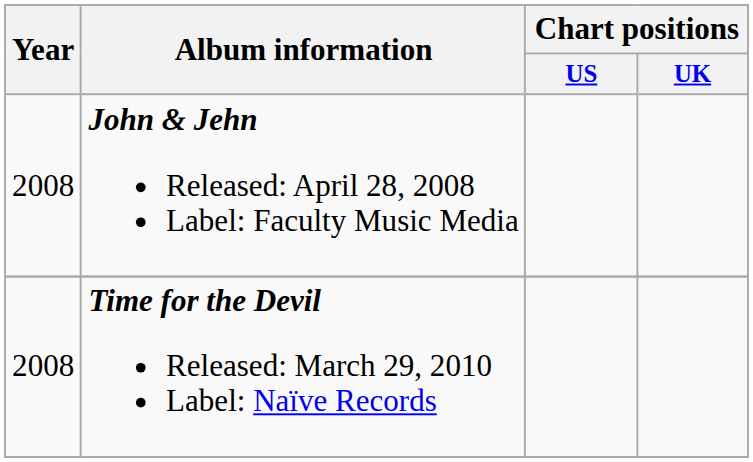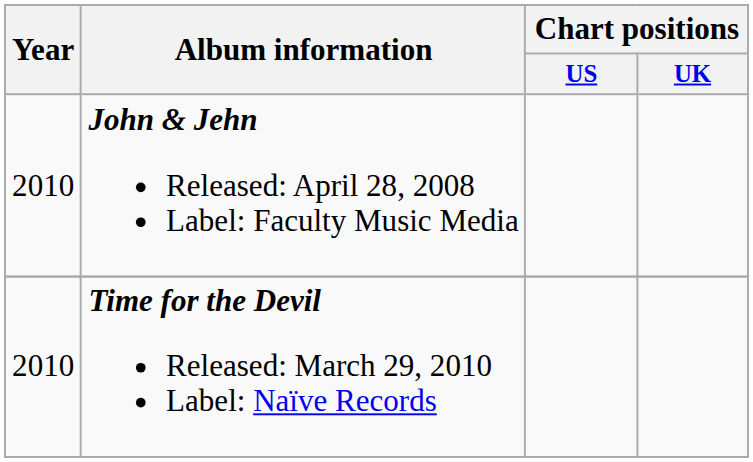(43, 185) 2008 -> (43, 185) 2010
(43, 366) 2008 -> (43, 366) 2010
